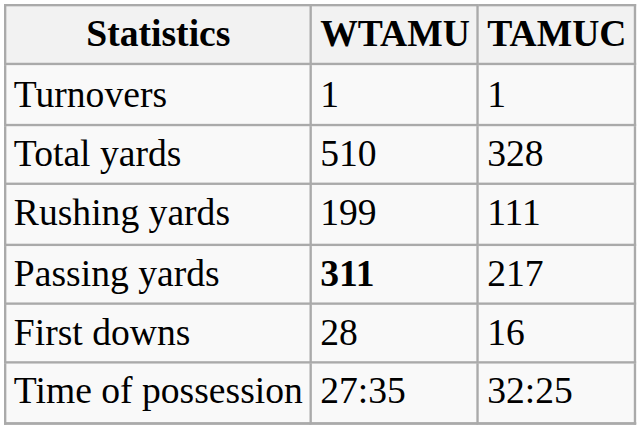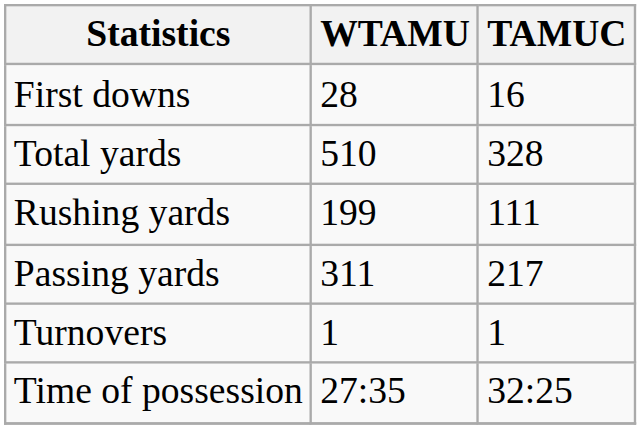rows swapped: (102, 332) <-> (90, 93)
(347, 272) bold -> (348, 272) normal
